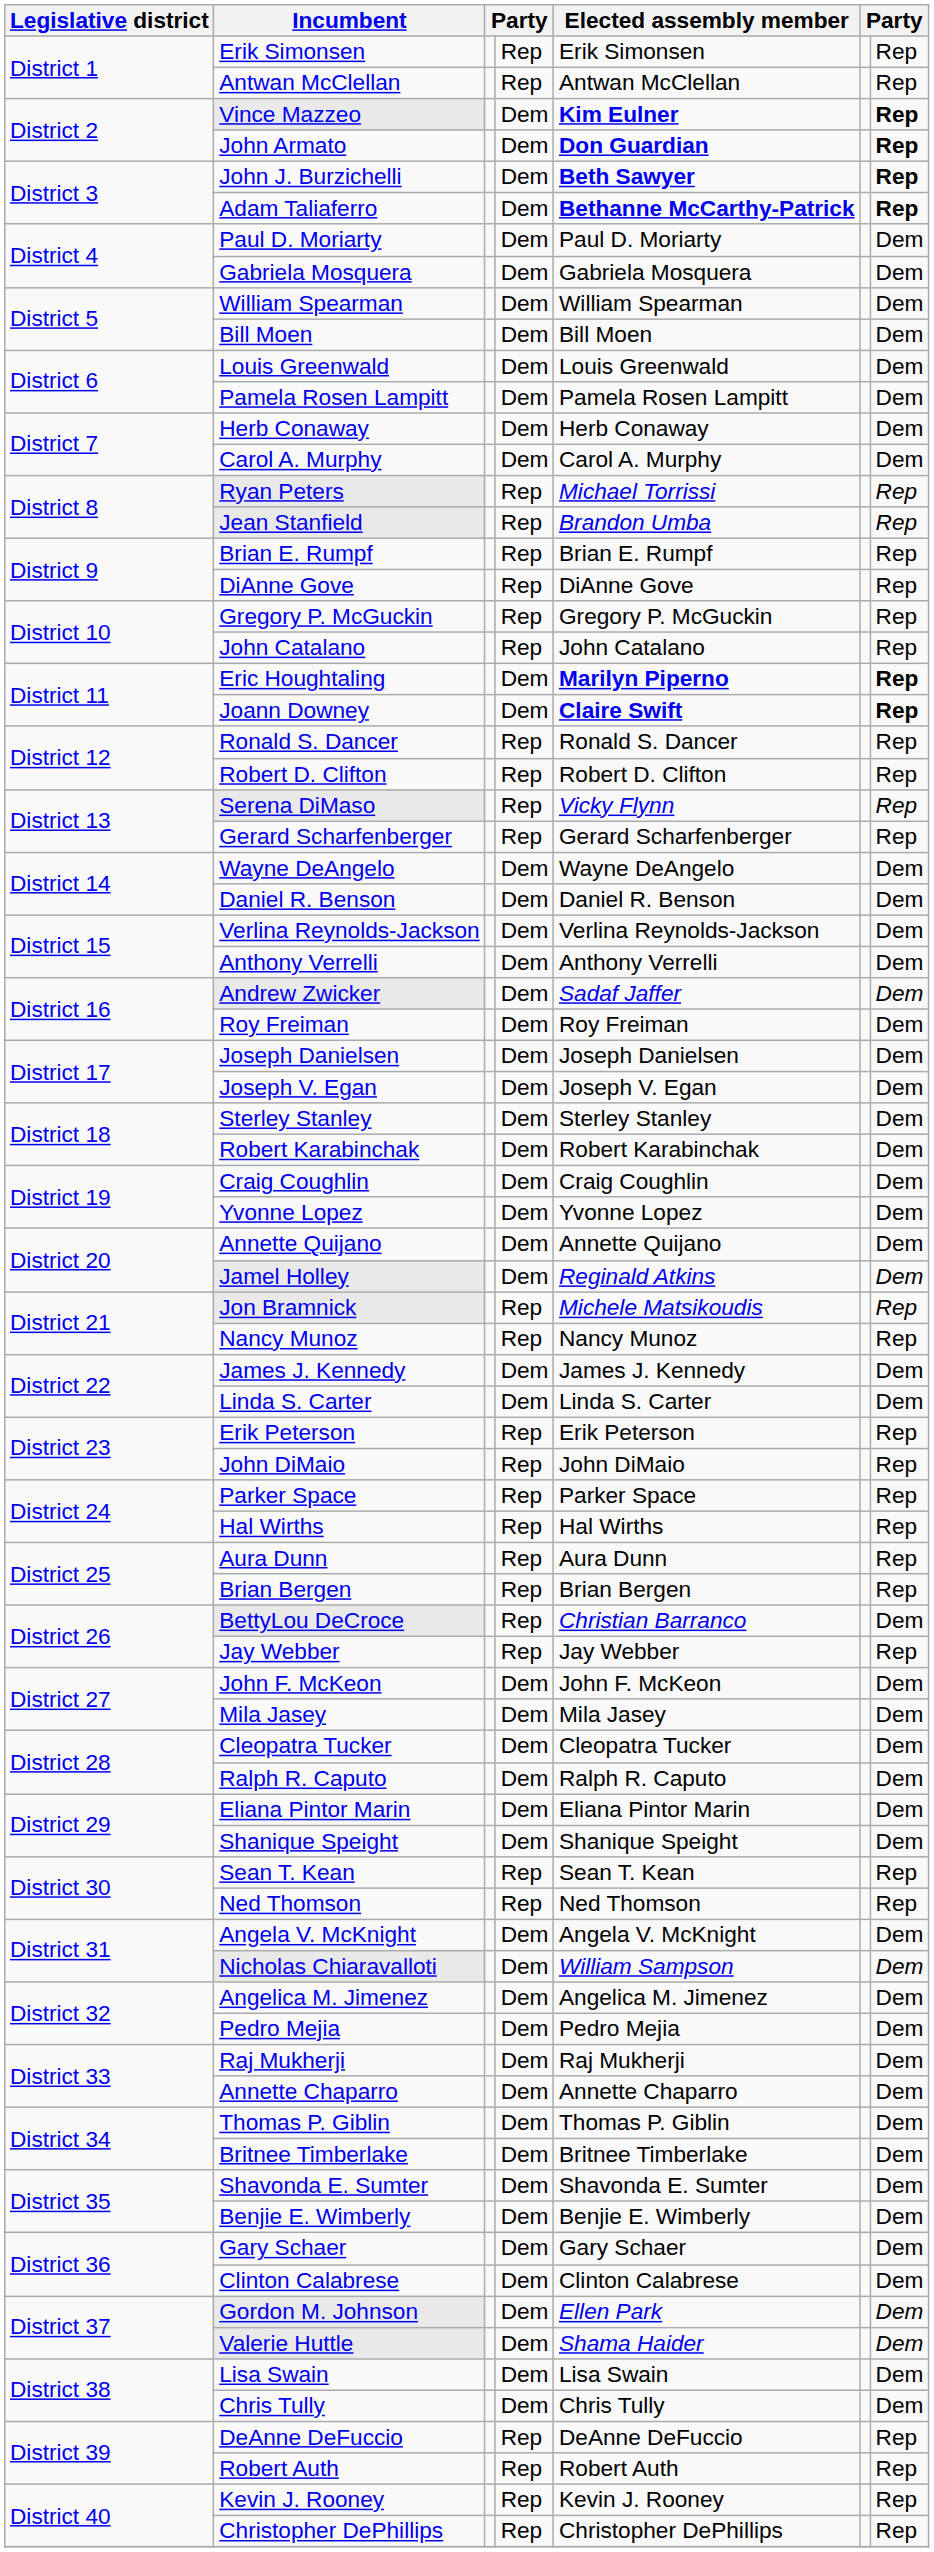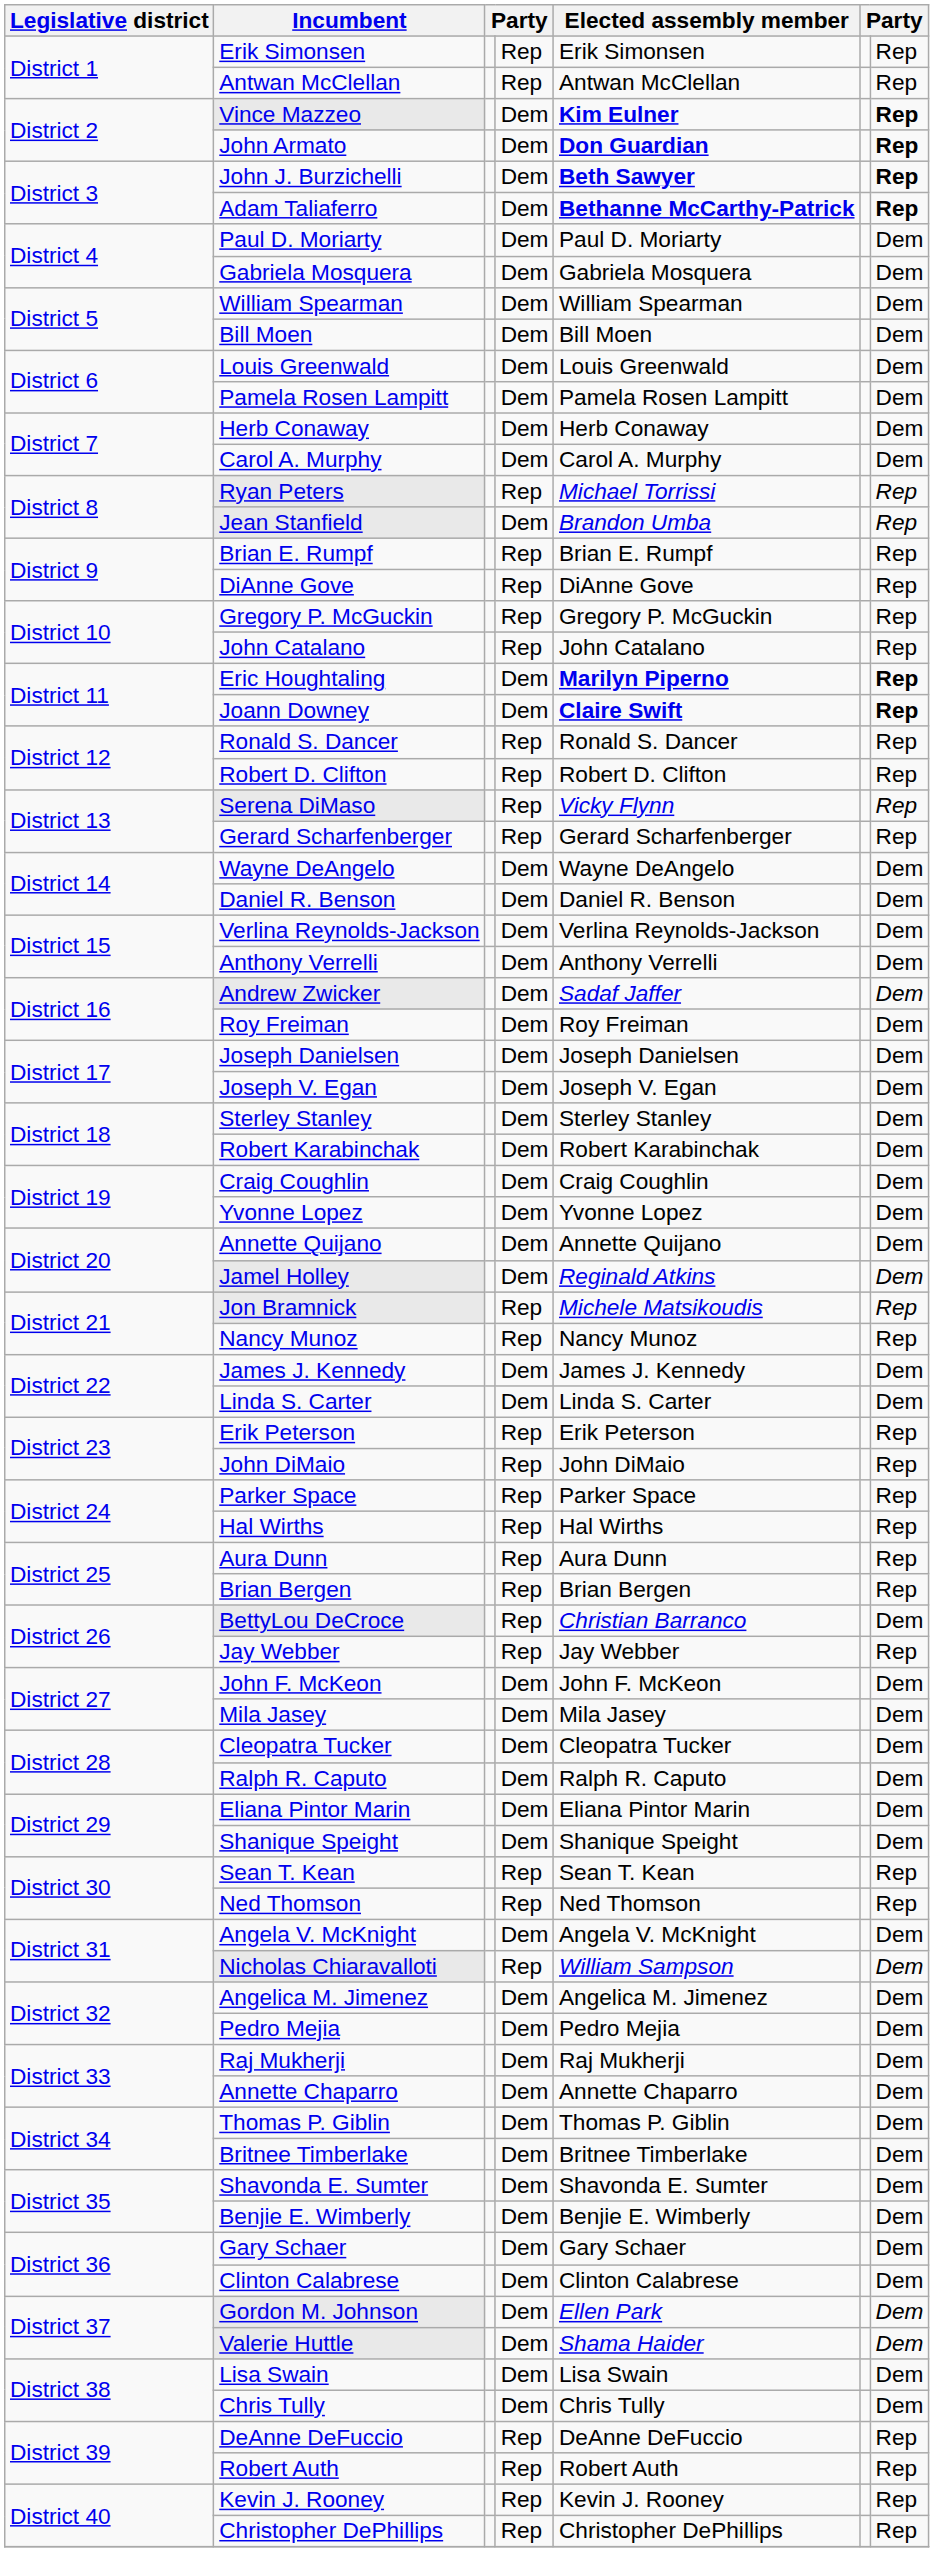(521, 522) Rep -> (525, 522) Dem
(525, 1966) Dem -> (521, 1966) Rep
